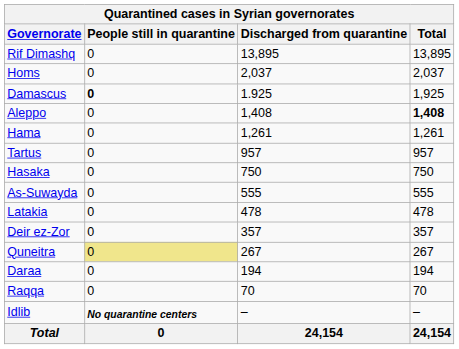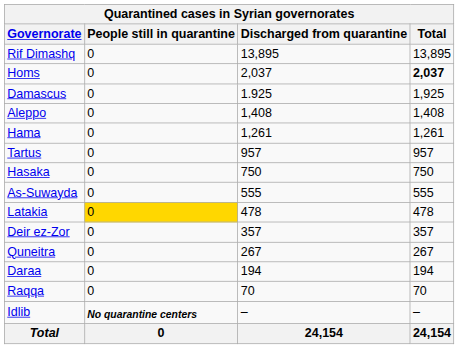(428, 73) normal -> (428, 73) bold
(91, 93) bold -> (91, 93) normal
(428, 113) bold -> (428, 113) normal
(91, 212) no background -> (91, 212) gold background
(91, 251) khaki background -> (91, 251) no background
